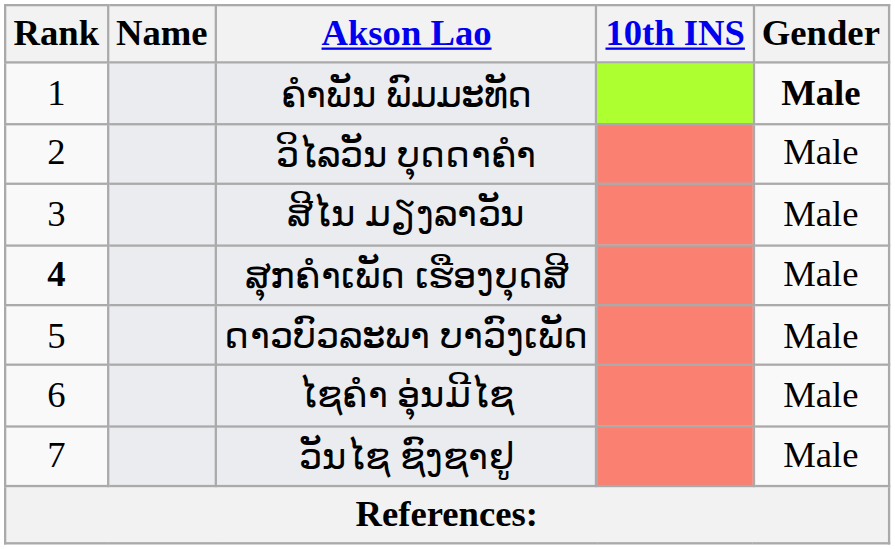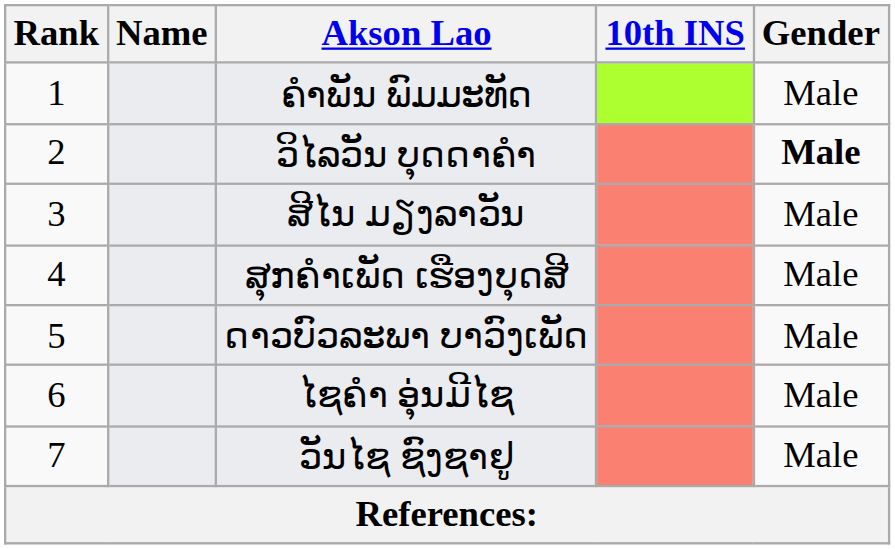(821, 92) bold -> (821, 92) normal
(821, 153) normal -> (821, 153) bold
(56, 274) bold -> (56, 274) normal
